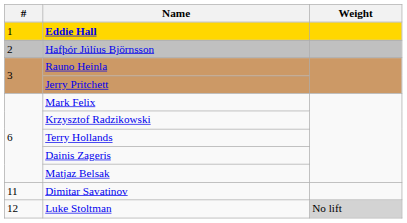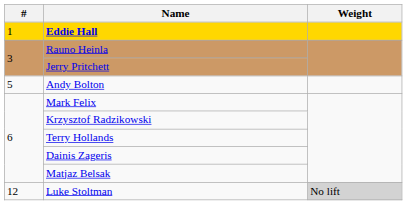- row: (100, 49)
+ row: (75, 84)
- row: (86, 191)
